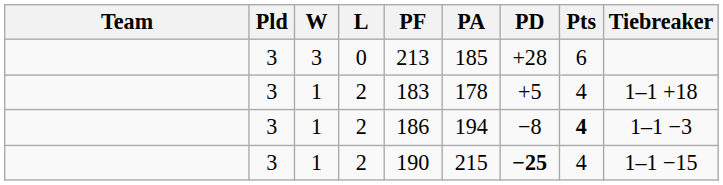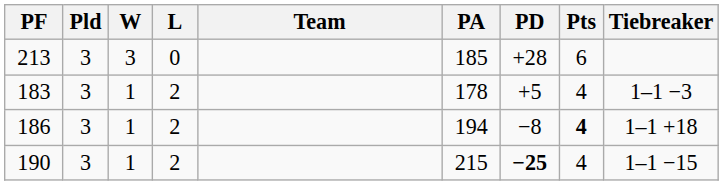columns swapped: (127, 22) <-> (413, 22)
(661, 92) 1–1 +18 -> (661, 92) 1–1 −3
(661, 127) 1–1 −3 -> (661, 127) 1–1 +18
